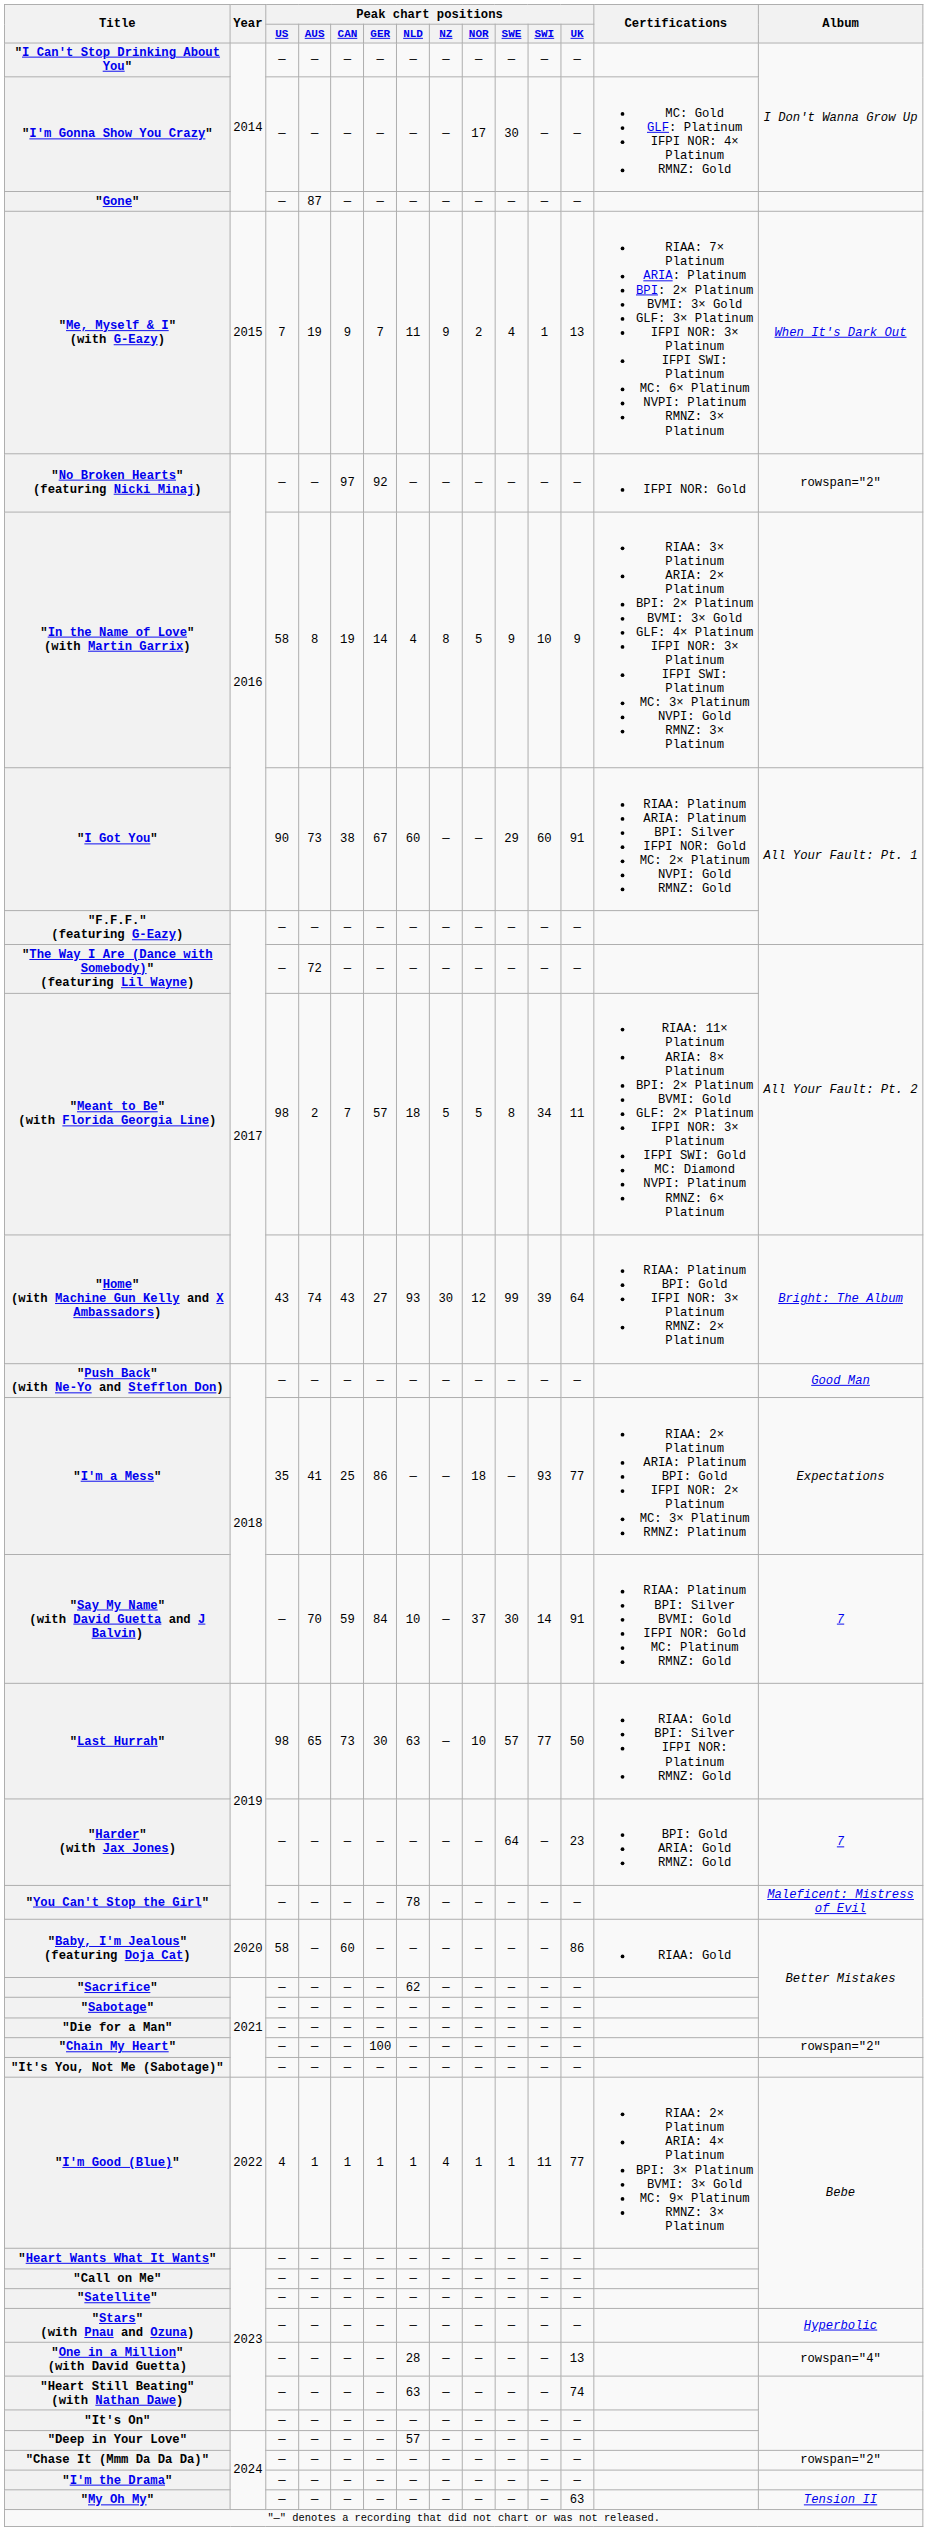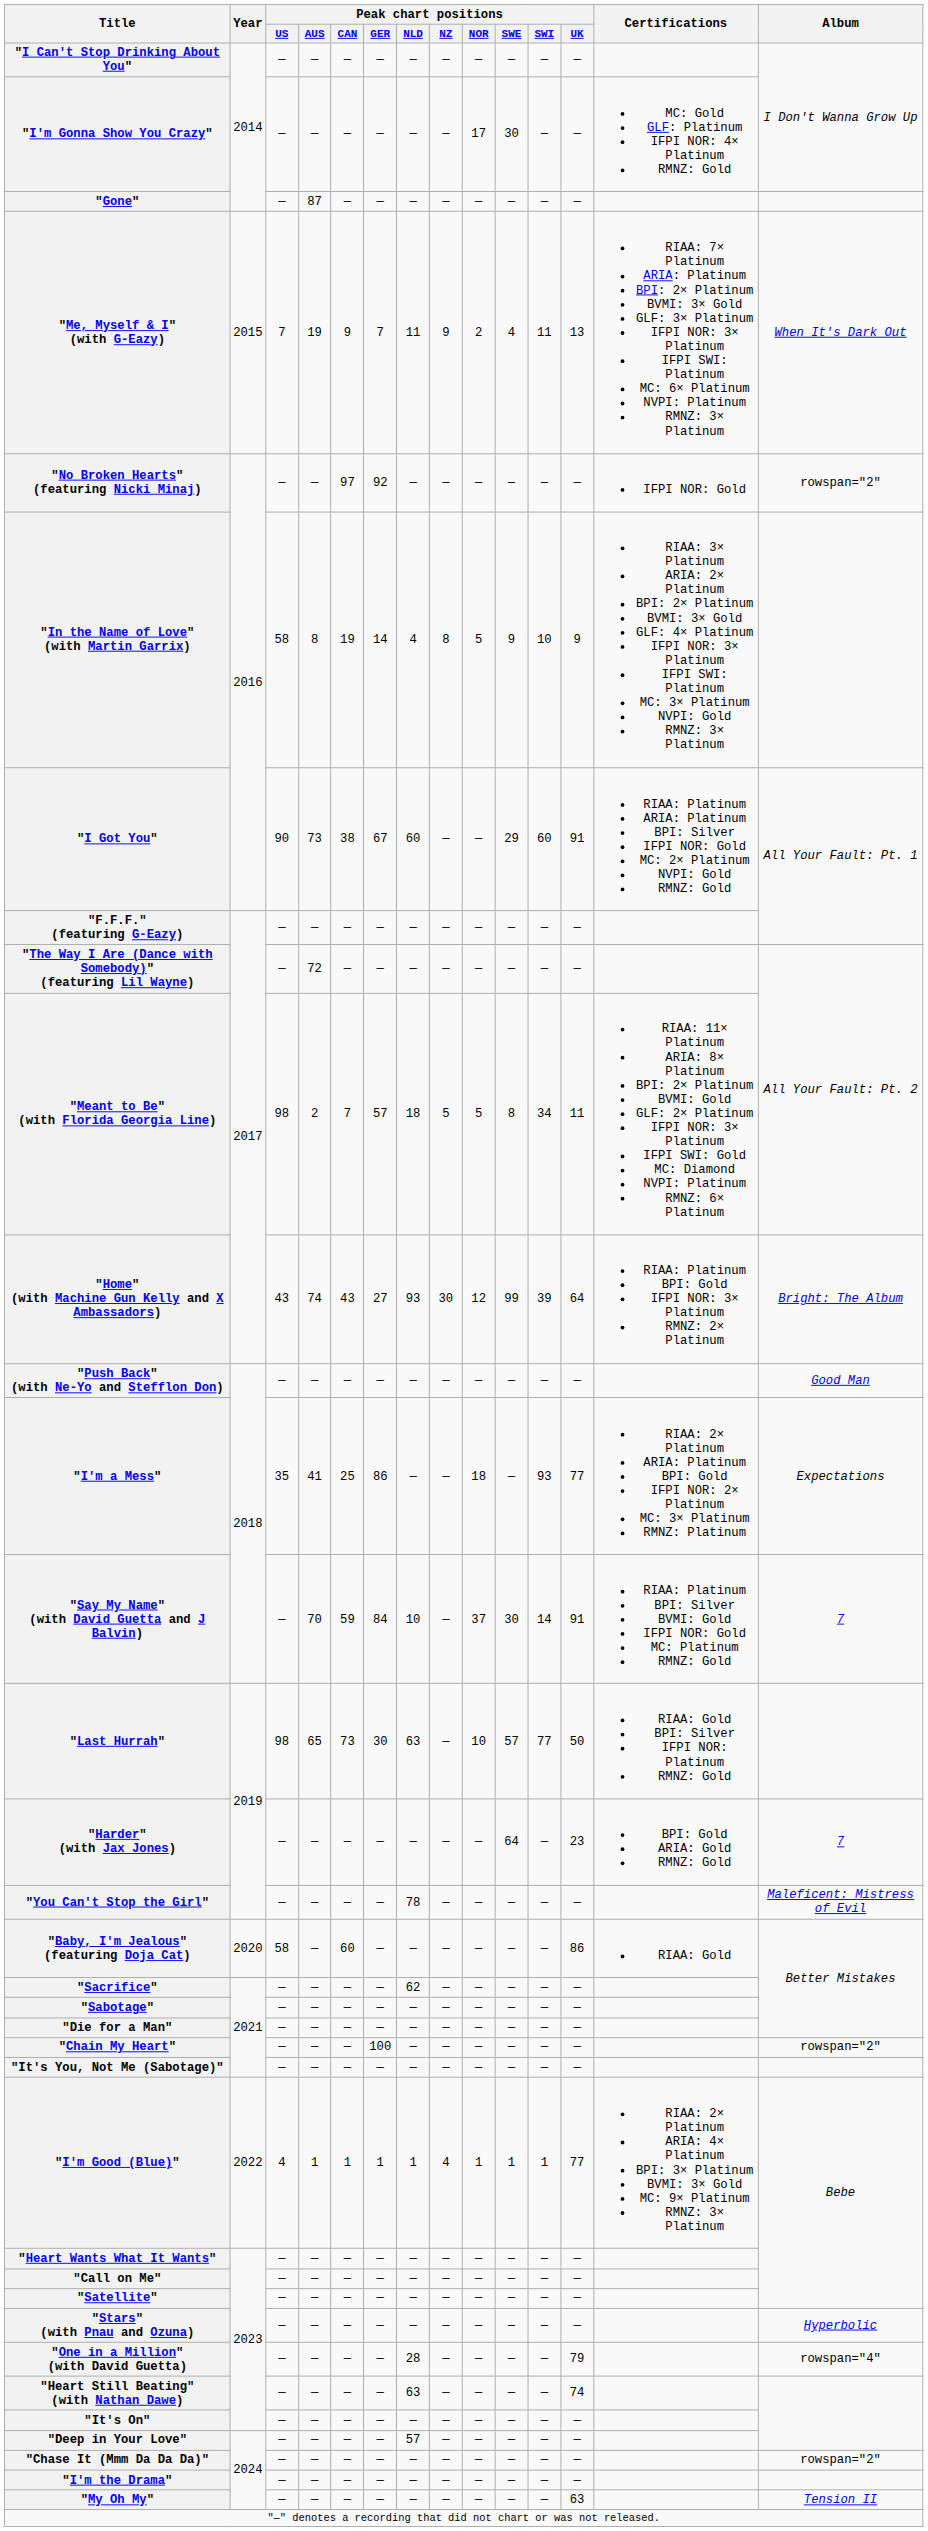(544, 333) 1 -> (544, 333) 11
(544, 2163) 11 -> (544, 2163) 1
(577, 2359) 13 -> (577, 2359) 79
